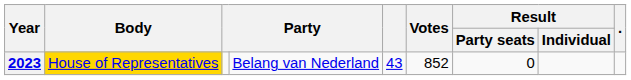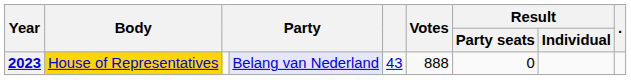(306, 63) no background -> (306, 63) lavender background
(436, 63) 852 -> (436, 63) 888
